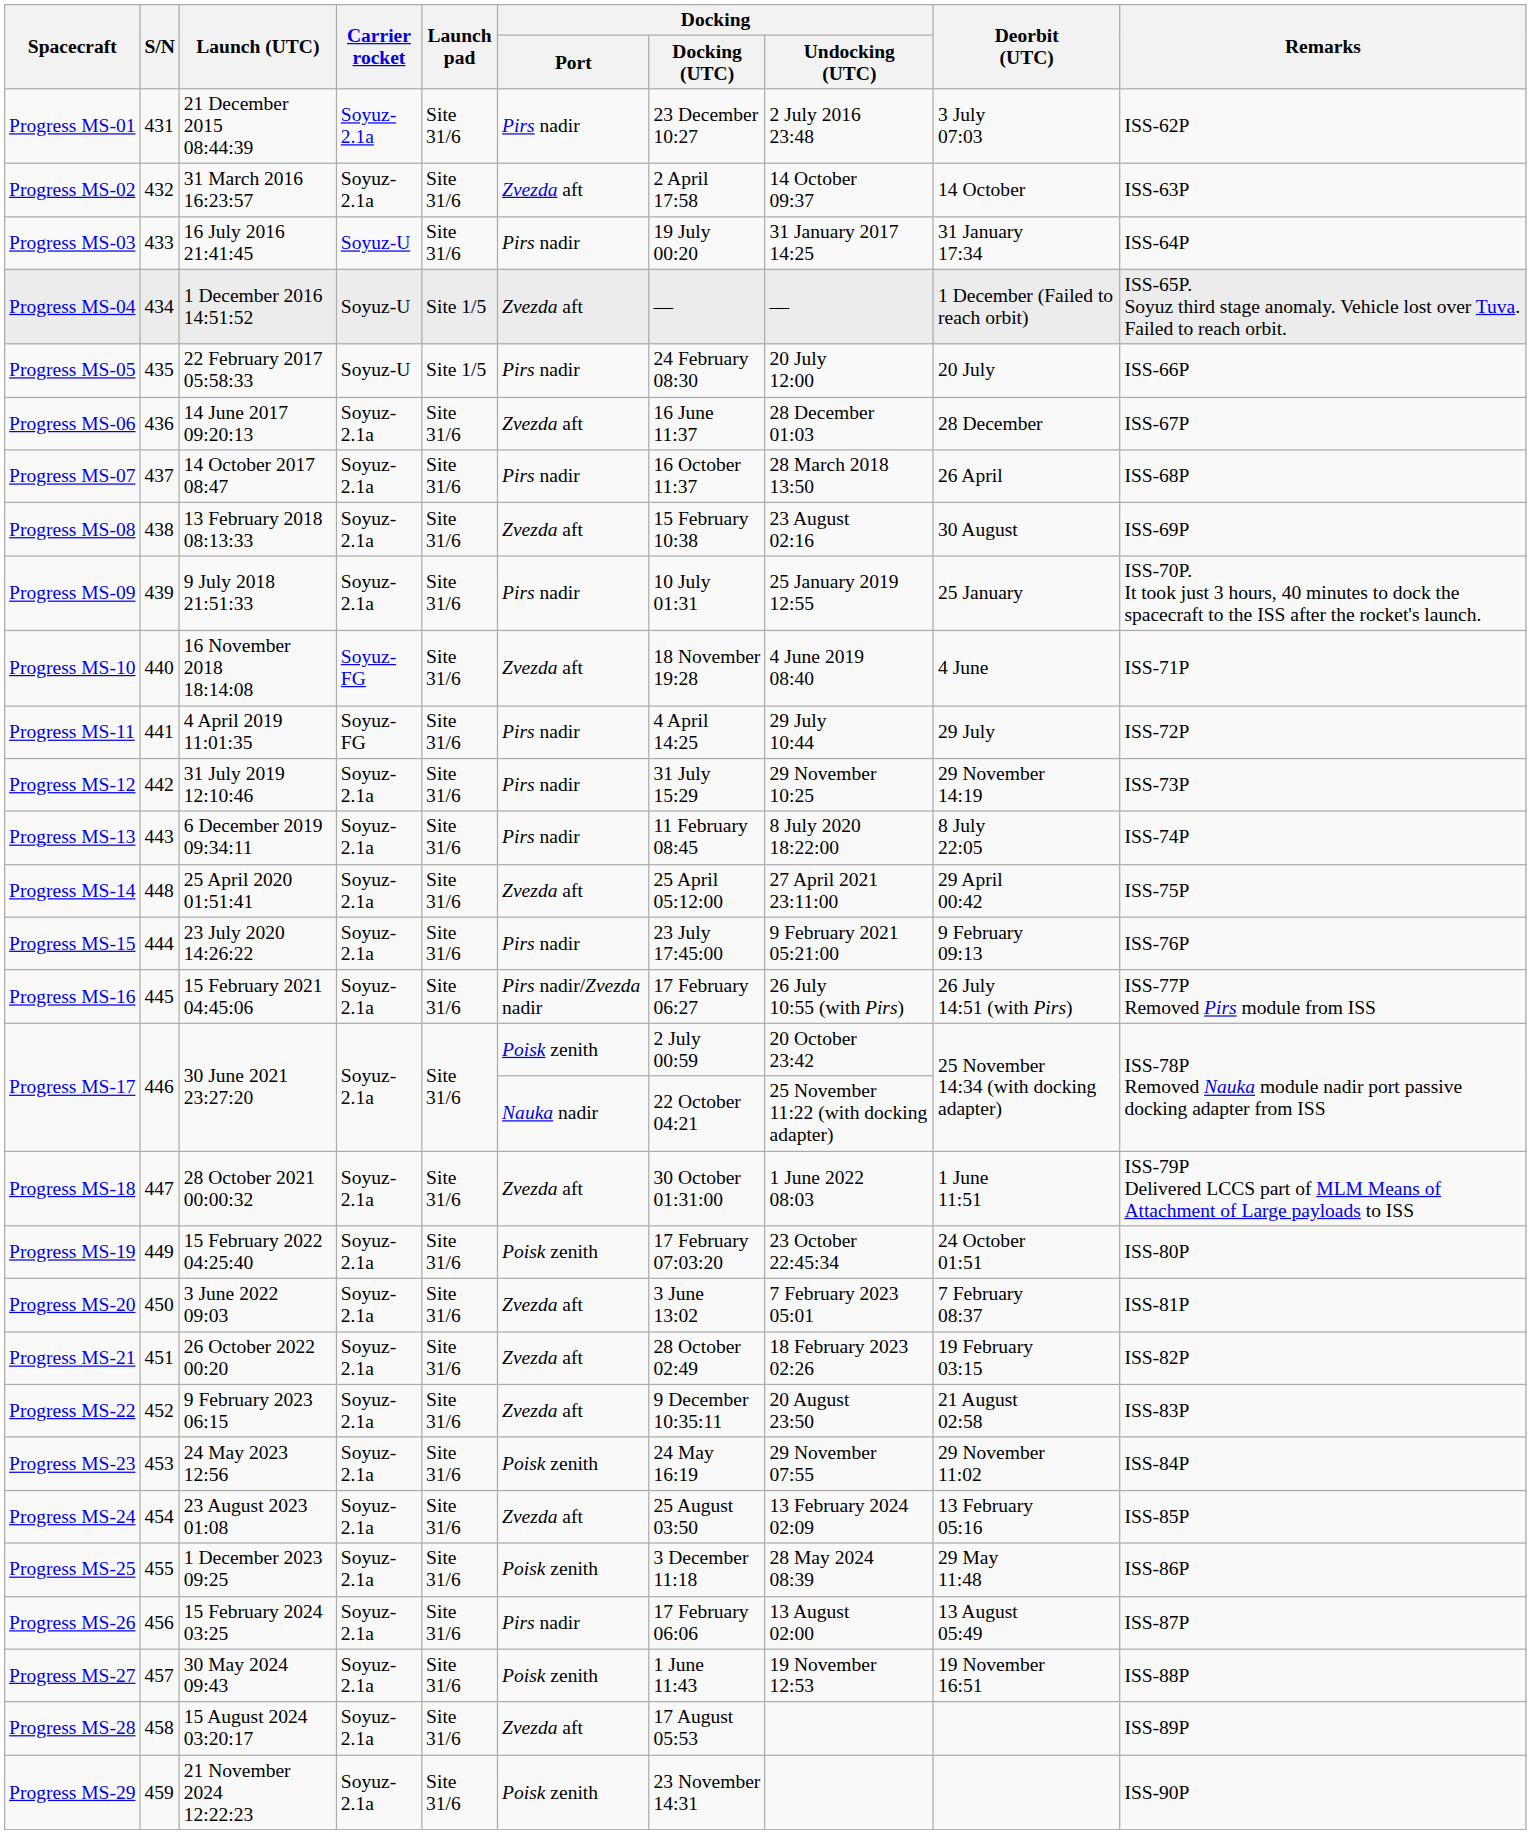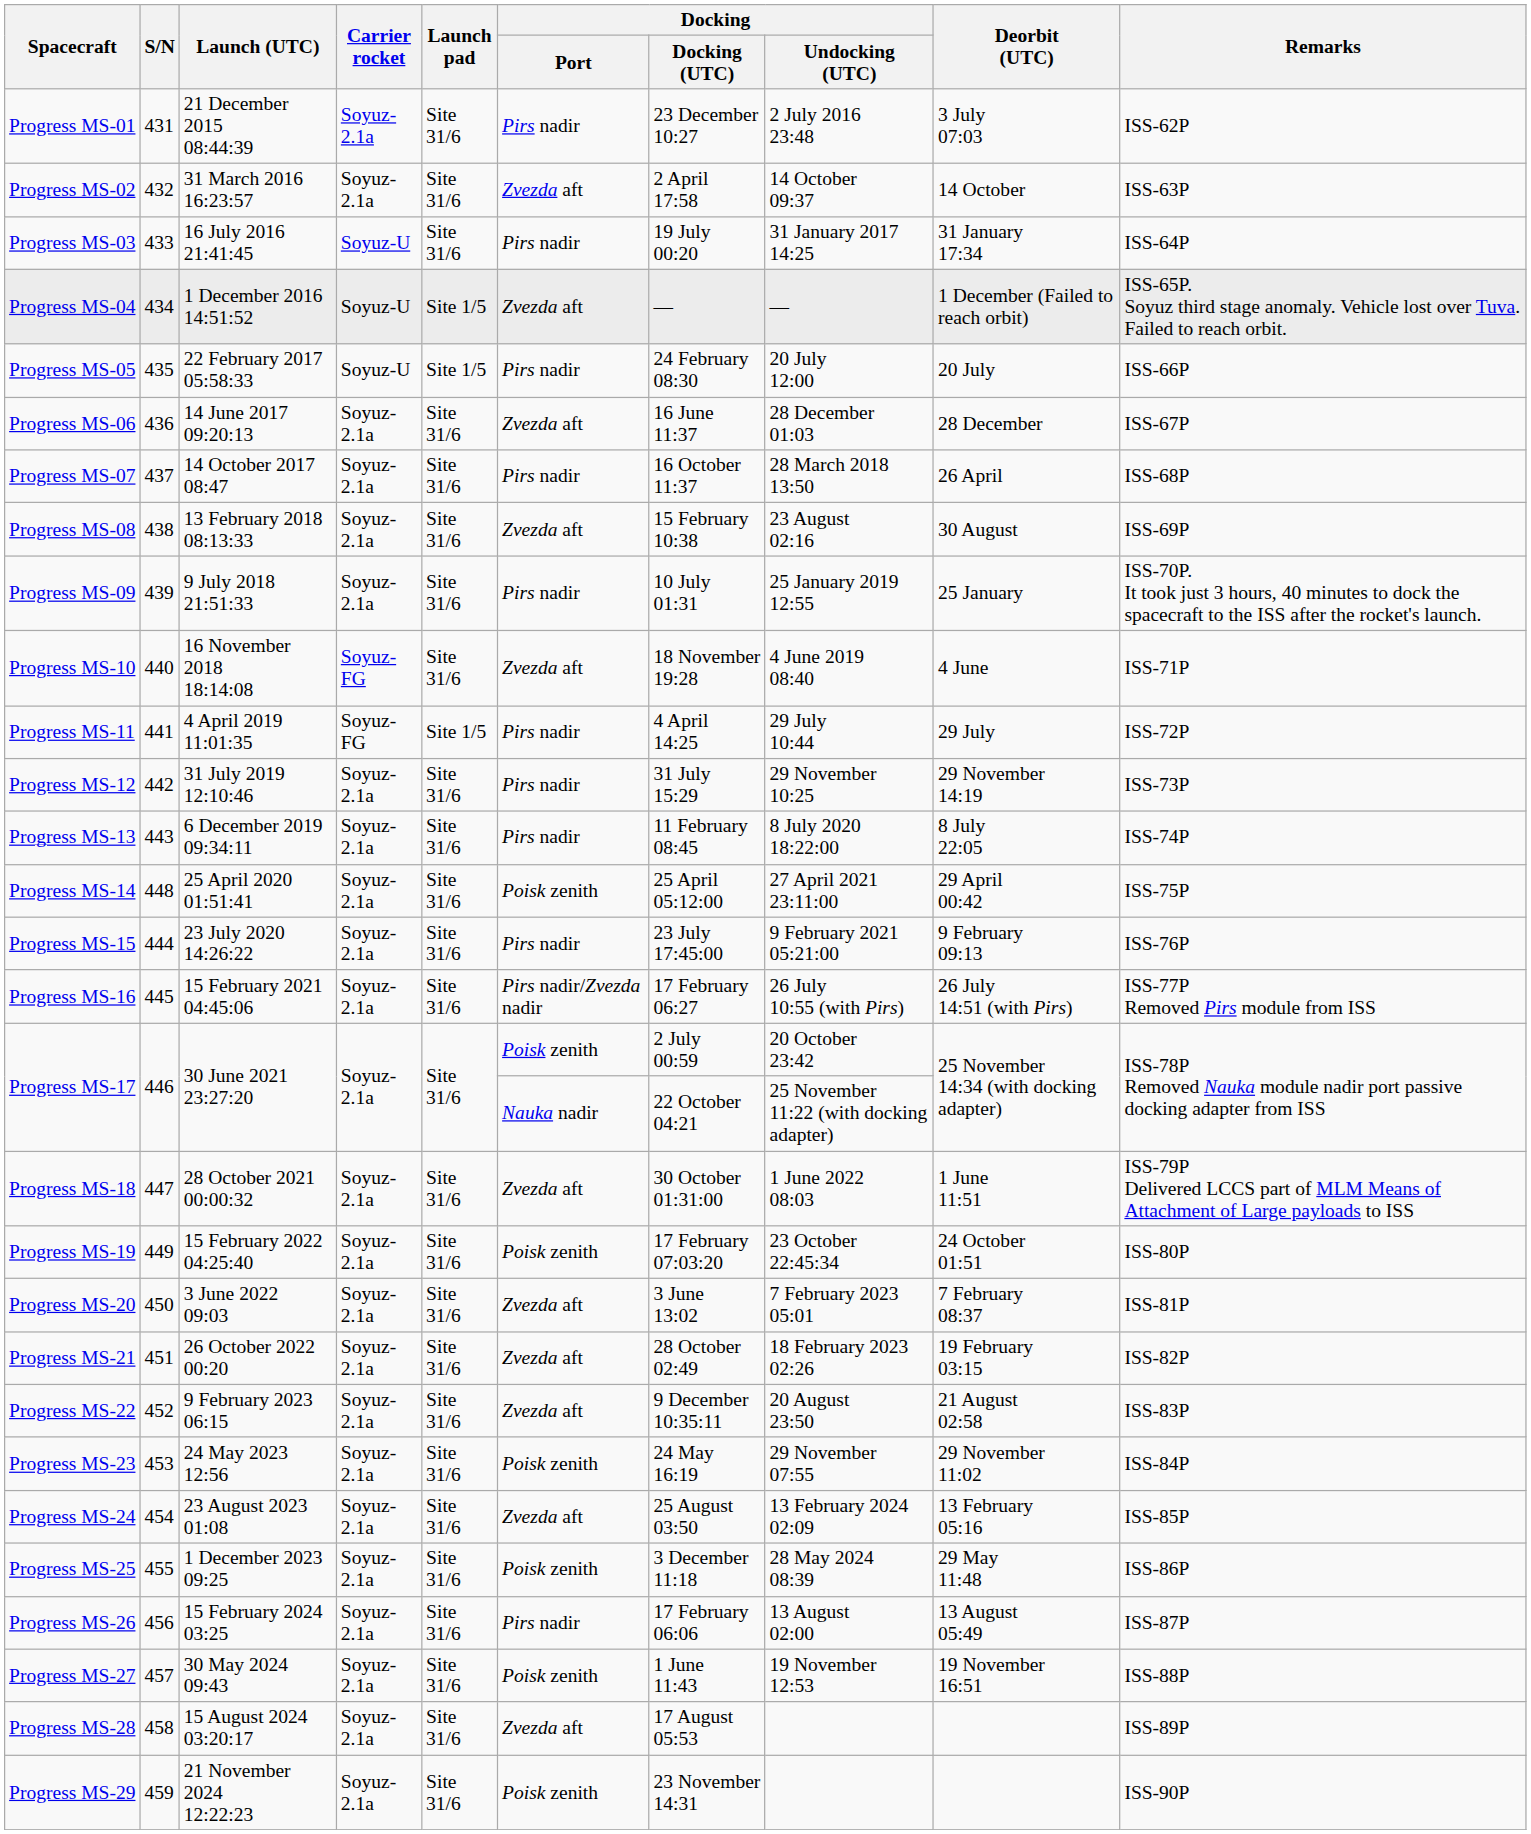(443, 731) Site 31/6 -> (456, 731) Site 1/5
(542, 890) Zvezda aft -> (550, 890) Poisk zenith
